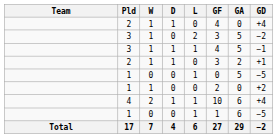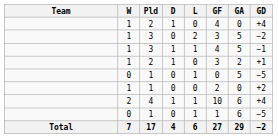columns swapped: (129, 11) <-> (151, 11)
